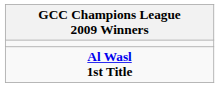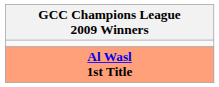(110, 64) no background -> (110, 64) lightsalmon background
